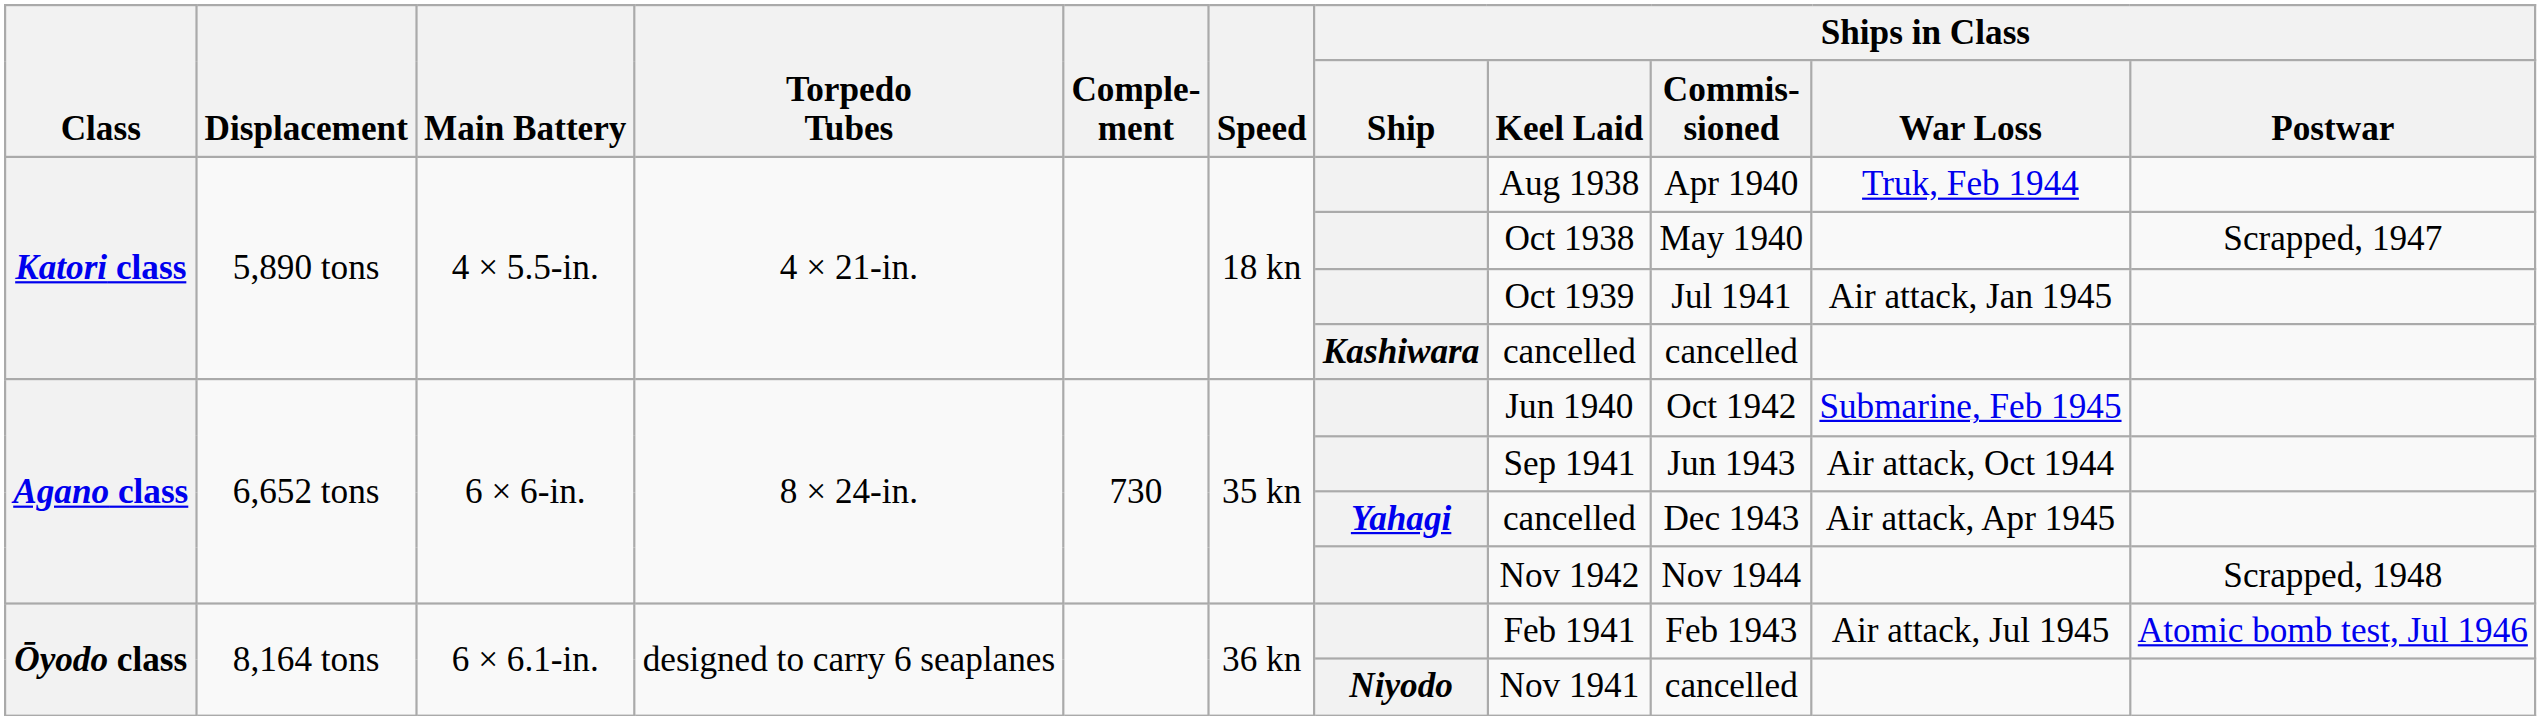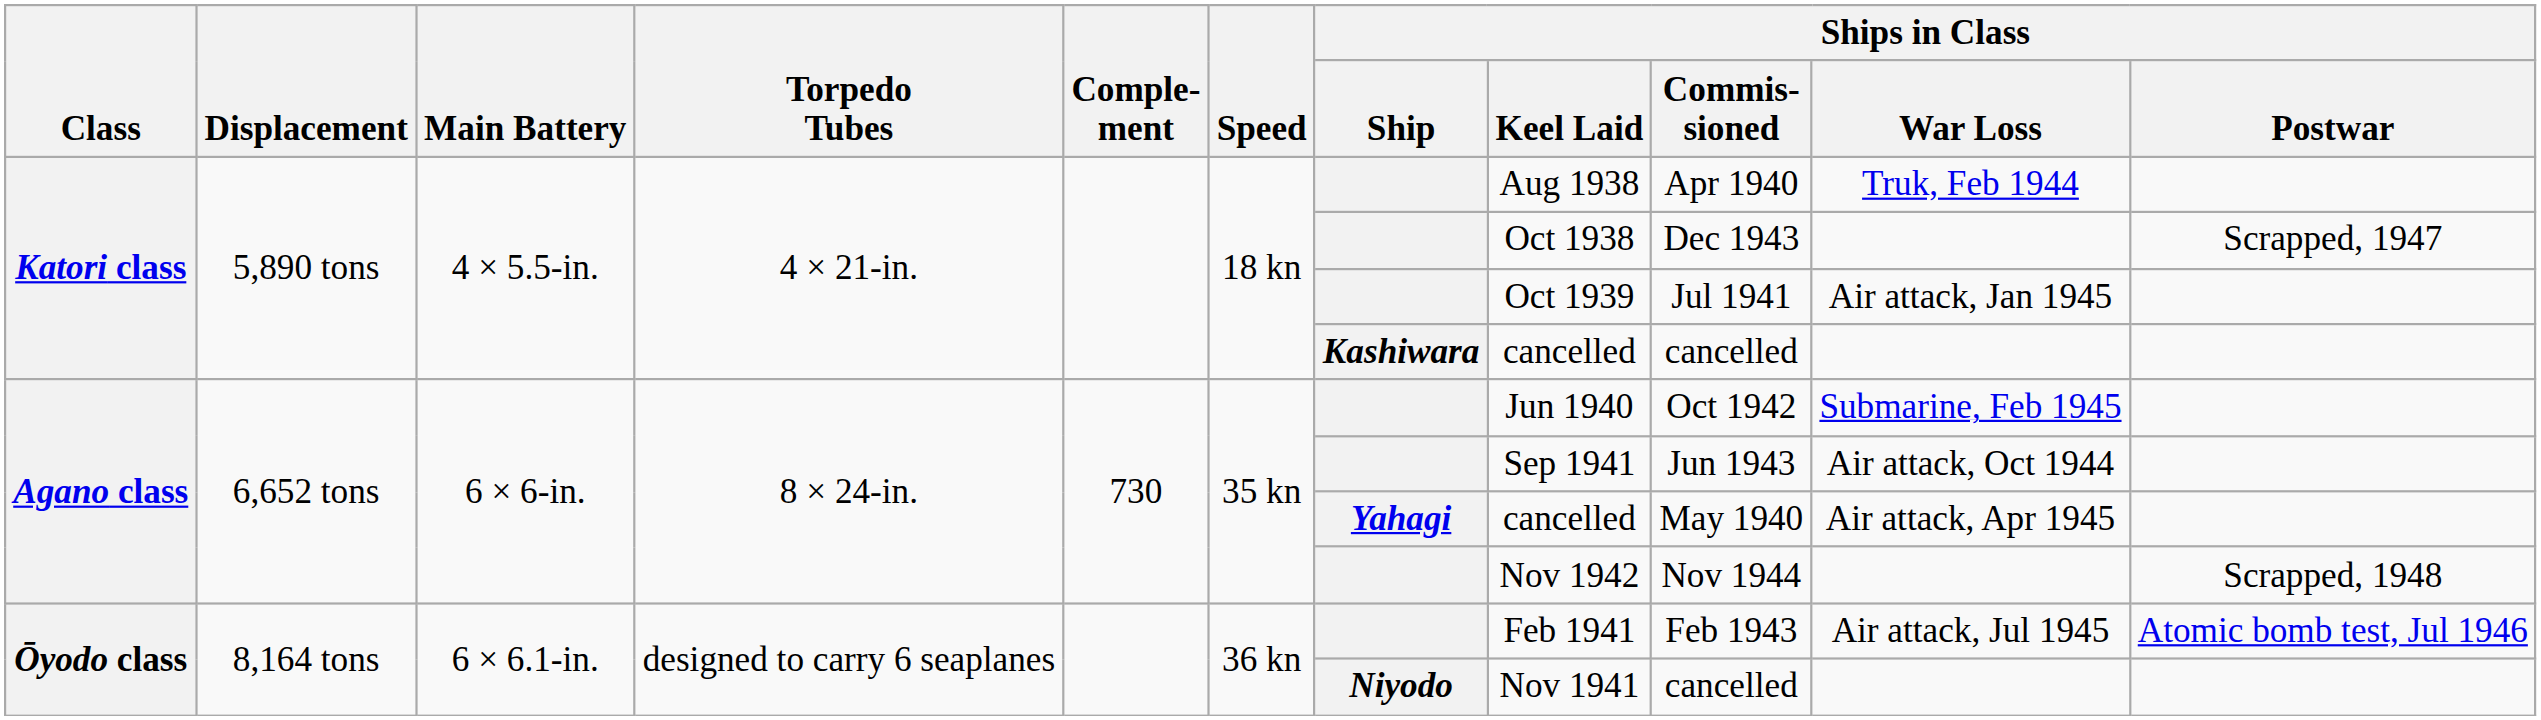(1731, 239) May 1940 -> (1731, 239) Dec 1943
(1731, 518) Dec 1943 -> (1731, 518) May 1940
